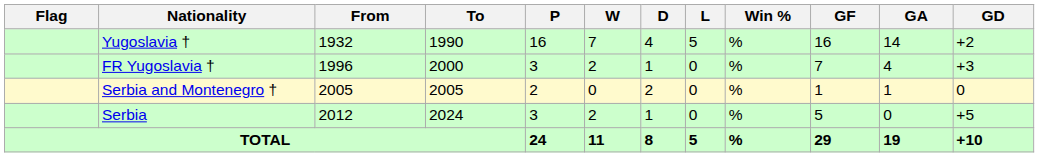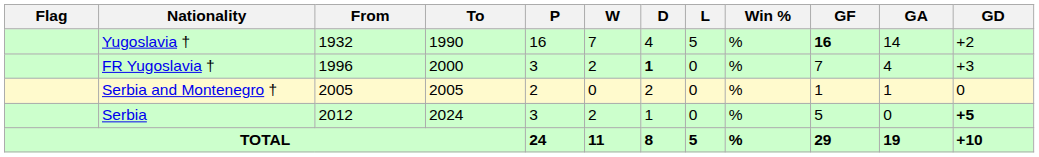(823, 41) normal -> (823, 41) bold
(649, 66) normal -> (649, 66) bold
(965, 115) normal -> (965, 115) bold
